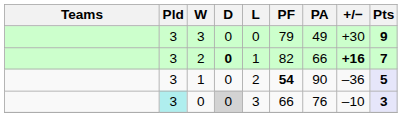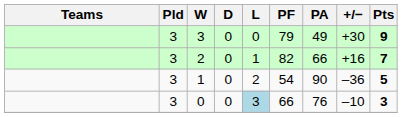(228, 58) bold -> (228, 58) normal
(353, 58) bold -> (353, 58) normal
(286, 79) bold -> (286, 79) normal
(384, 79) lavender background -> (384, 79) no background
(173, 101) paleturquoise background -> (173, 101) no background
(228, 101) lightgrey background -> (228, 101) no background
(256, 101) no background -> (256, 101) lightblue background
(384, 101) lavender background -> (384, 101) no background
